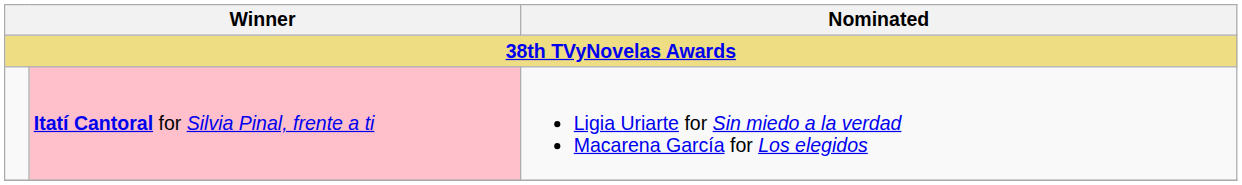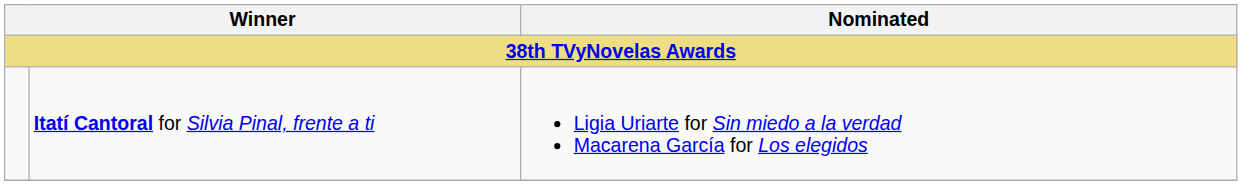(204, 123) pink background -> (204, 123) no background
